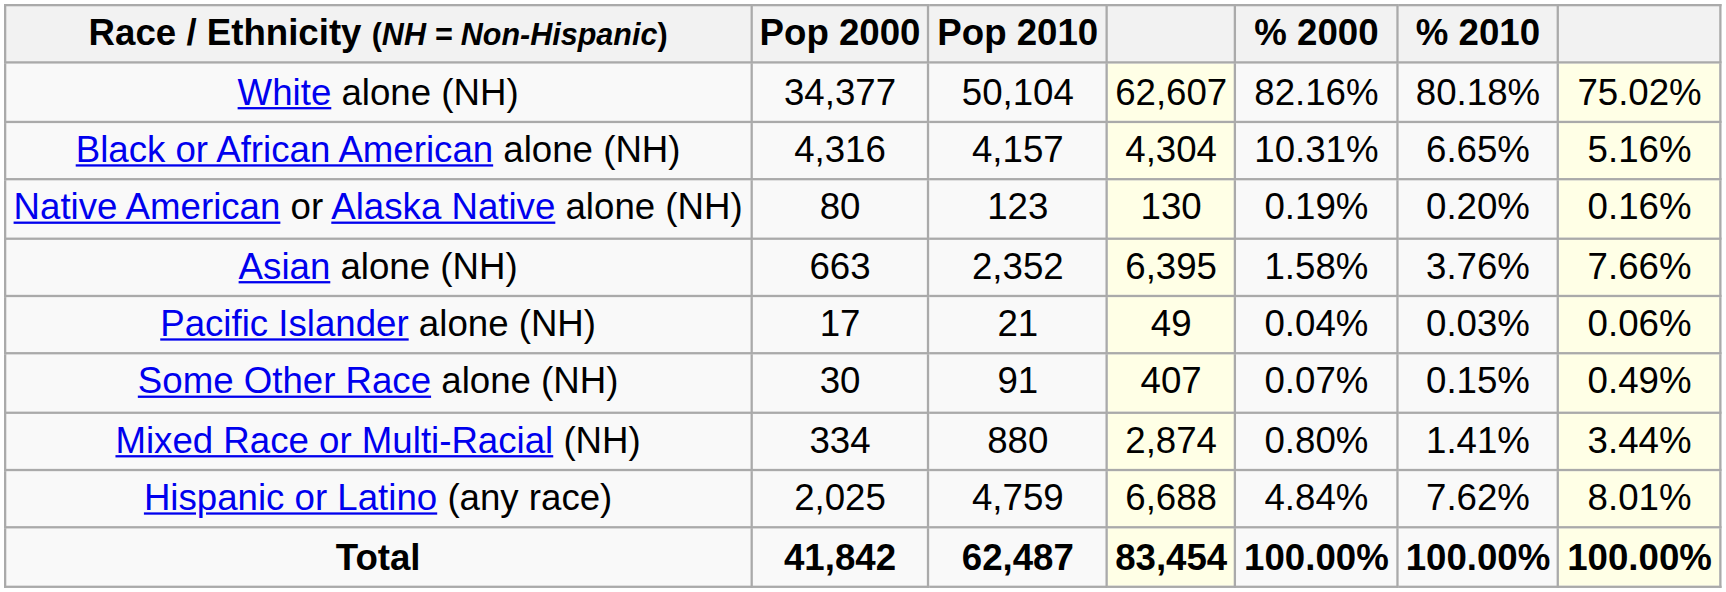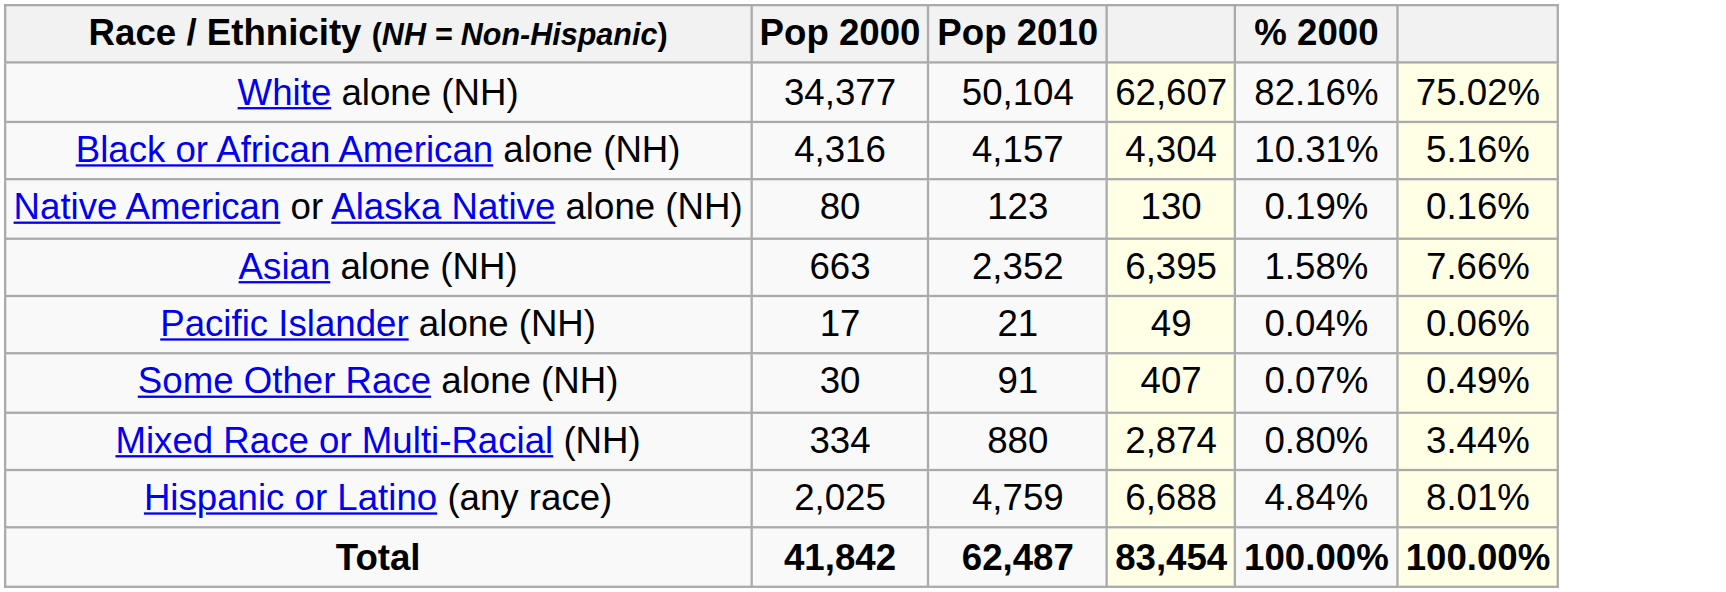- column: (1478, 33)
